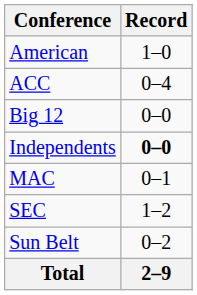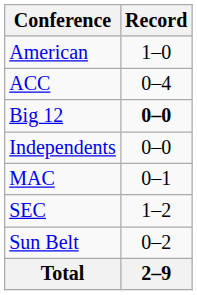(156, 115) normal -> (156, 115) bold
(156, 147) bold -> (156, 147) normal
